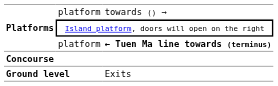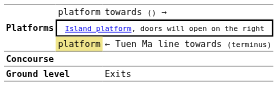(79, 44) no background -> (79, 44) khaki background
(188, 44) bold -> (188, 44) normal
